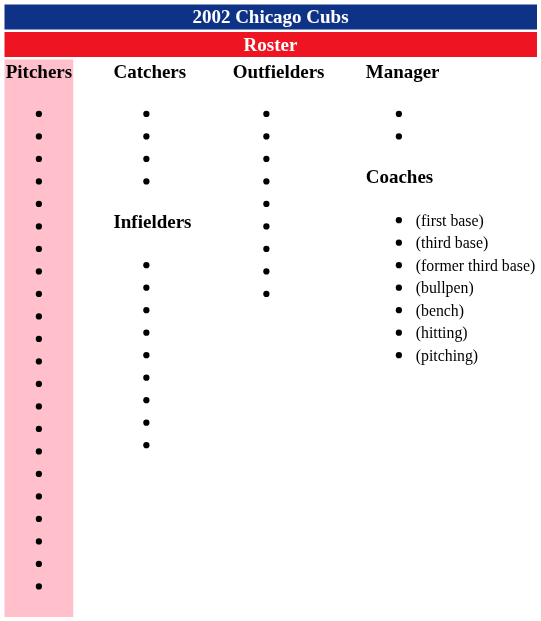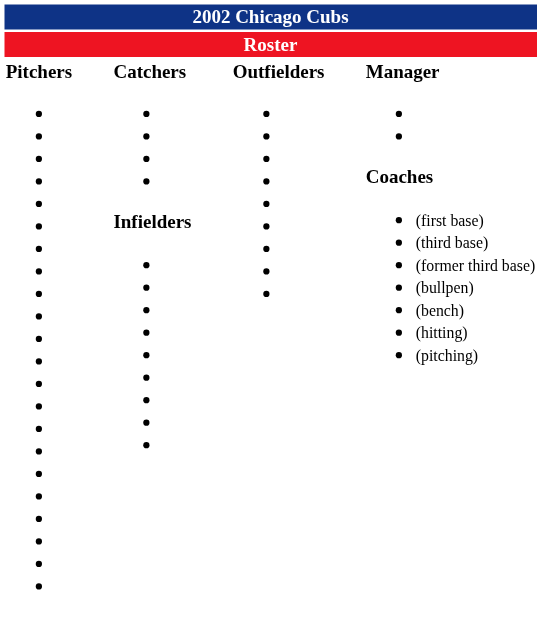(39, 329) pink background -> (39, 329) no background
